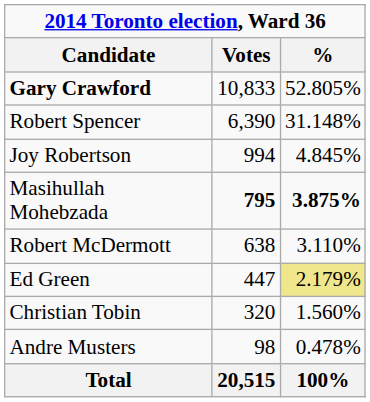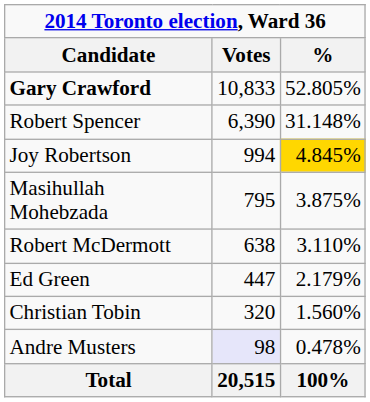(328, 155) no background -> (328, 155) gold background
(260, 200) bold -> (260, 200) normal
(326, 200) bold -> (328, 200) normal
(328, 279) khaki background -> (328, 279) no background
(265, 346) no background -> (265, 346) lavender background
